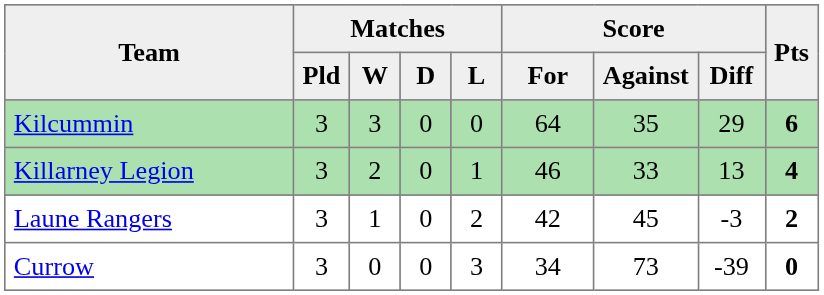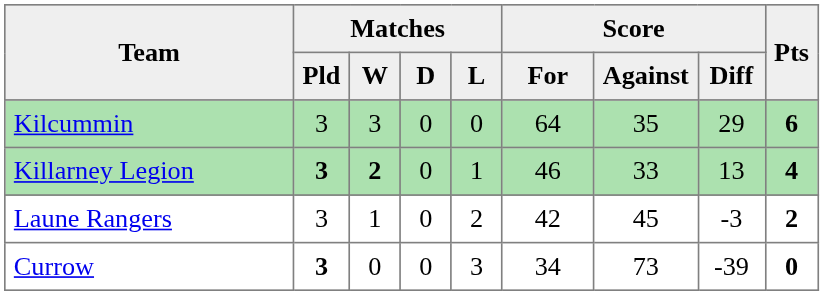(321, 170) normal -> (321, 170) bold
(375, 170) normal -> (375, 170) bold
(321, 266) normal -> (321, 266) bold
